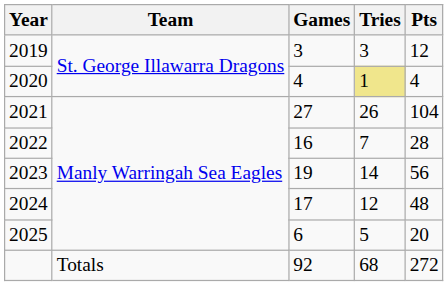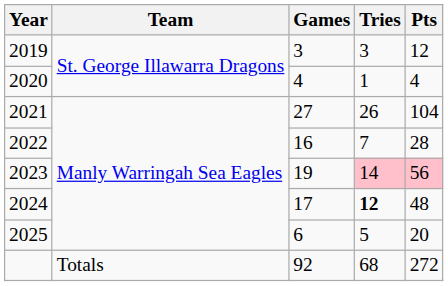(364, 81) khaki background -> (364, 81) no background
(369, 173) no background -> (369, 173) pink background
(419, 173) no background -> (419, 173) pink background
(369, 204) normal -> (369, 204) bold
